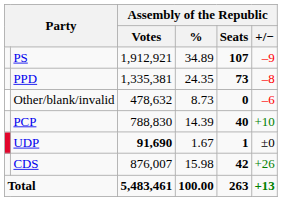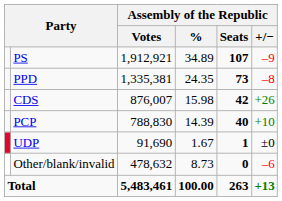rows swapped: (26, 164) <-> (64, 100)
(154, 143) bold -> (154, 143) normal
